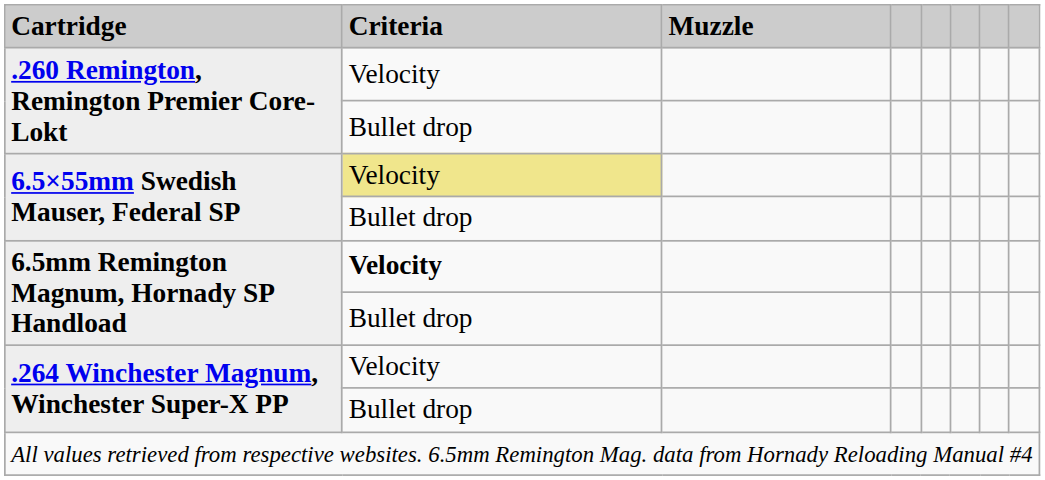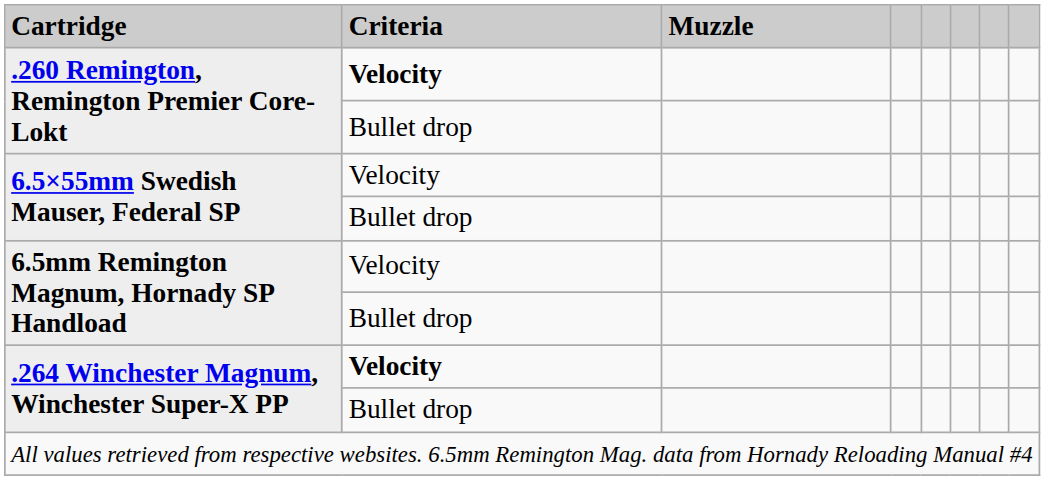(394, 74) normal -> (395, 74) bold
(394, 174) khaki background -> (394, 174) no background
(395, 265) bold -> (394, 265) normal
(394, 366) normal -> (395, 366) bold
